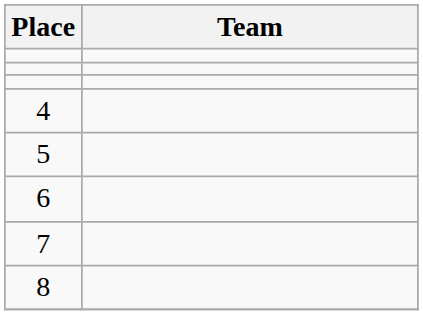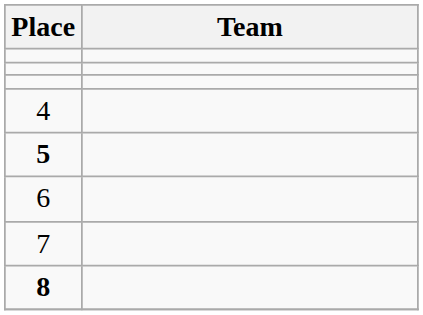(43, 154) normal -> (43, 154) bold
(43, 287) normal -> (43, 287) bold
